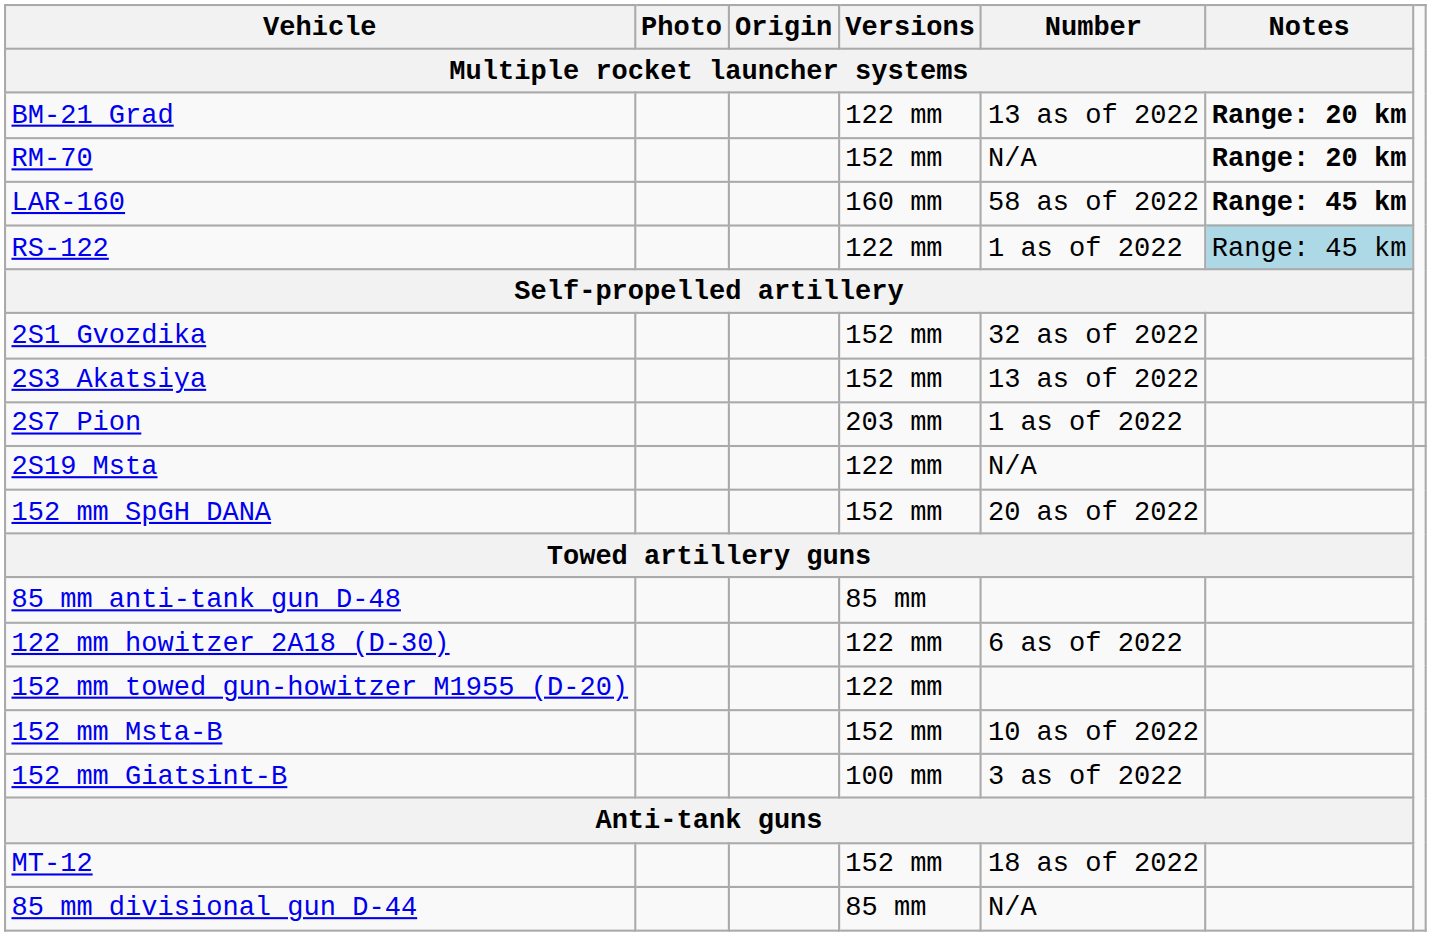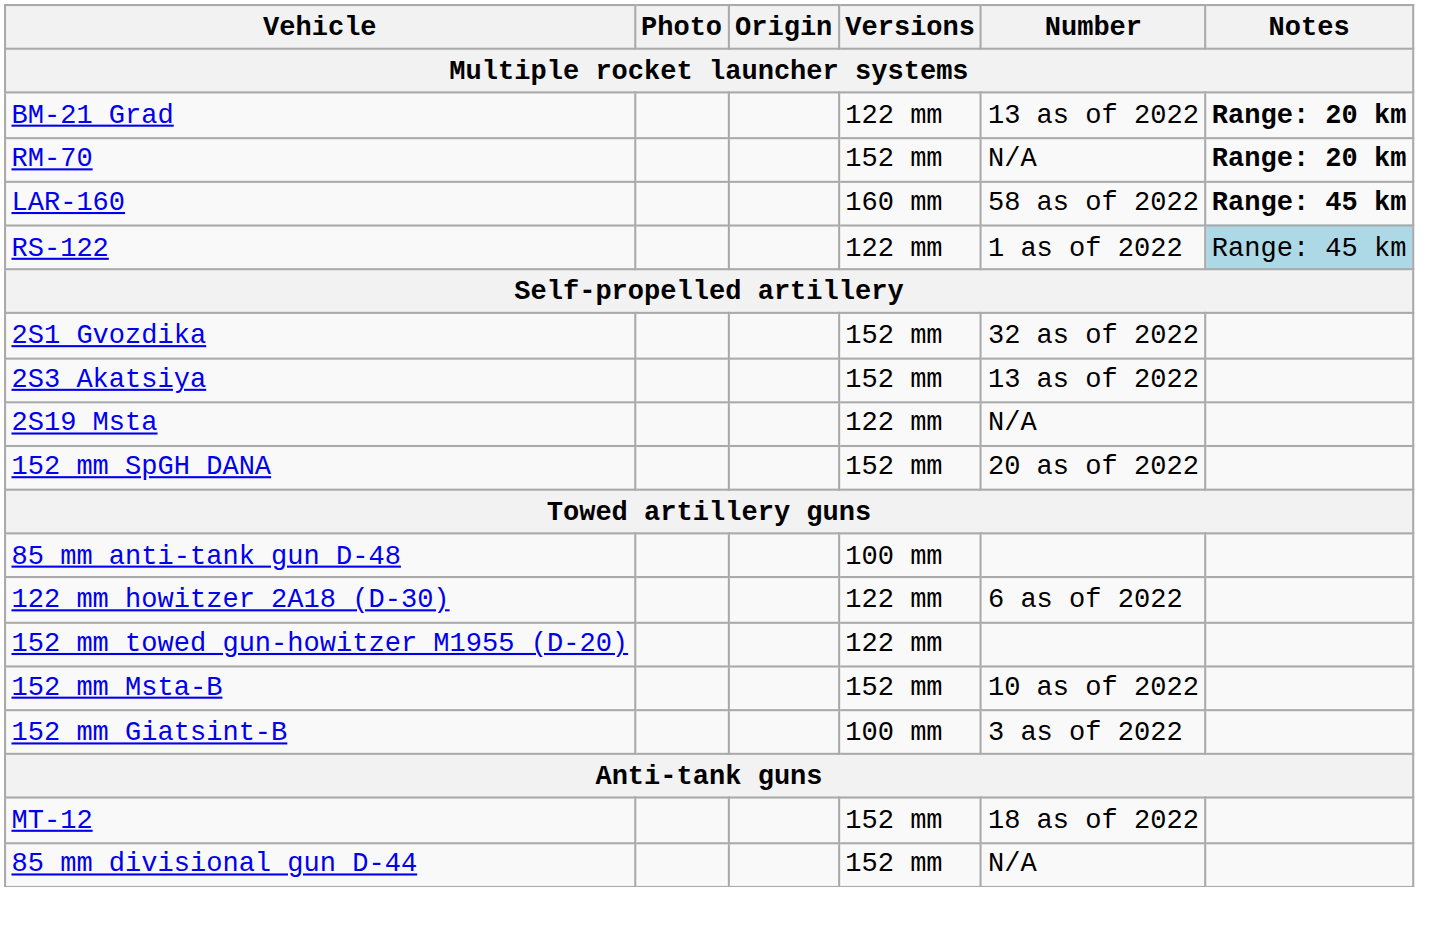- row: (76, 424)
(886, 600) 85 mm -> (894, 556) 100 mm
(886, 908) 85 mm -> (894, 864) 152 mm
